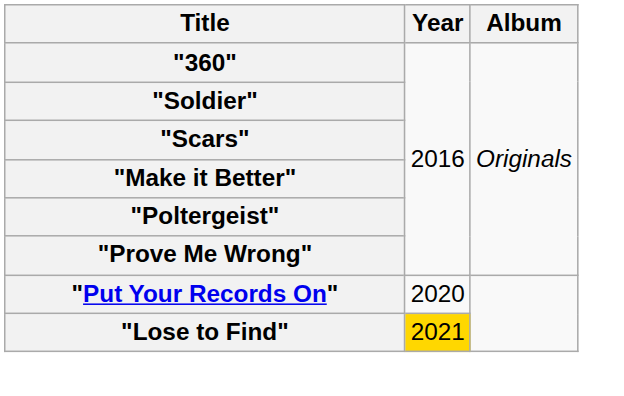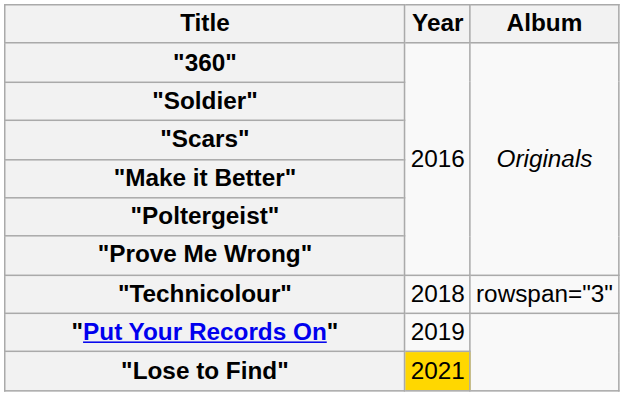+ row: (205, 293)
(438, 293) 2020 -> (438, 332) 2019
